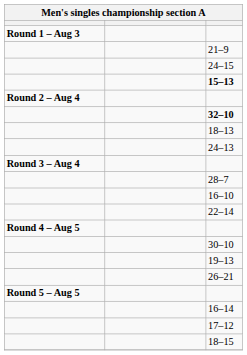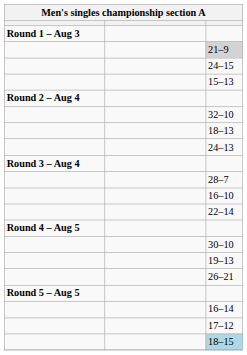(218, 49) no background -> (218, 49) lightgrey background
(221, 82) bold -> (221, 82) normal
(221, 114) bold -> (221, 114) normal
(221, 342) no background -> (221, 342) lightblue background
